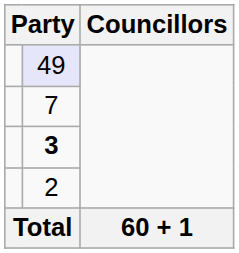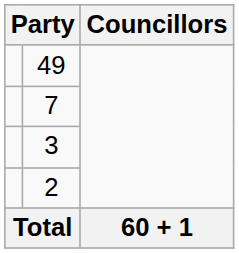(51, 65) lavender background -> (51, 65) no background
(51, 146) bold -> (51, 146) normal
